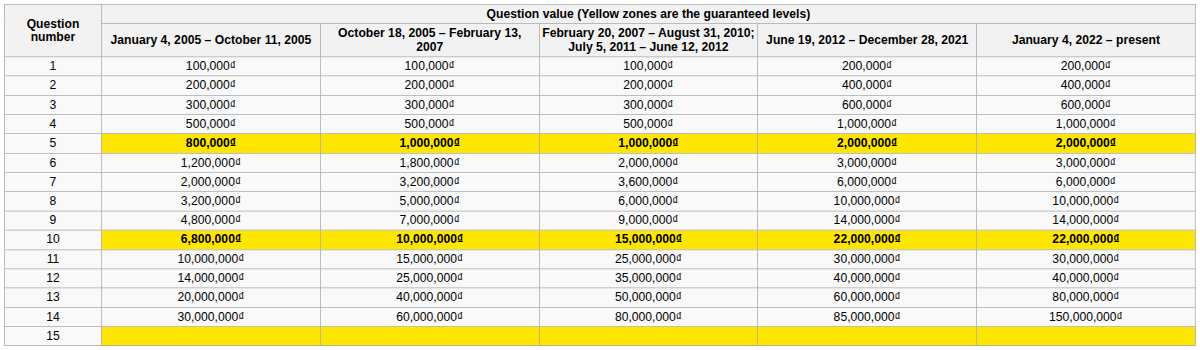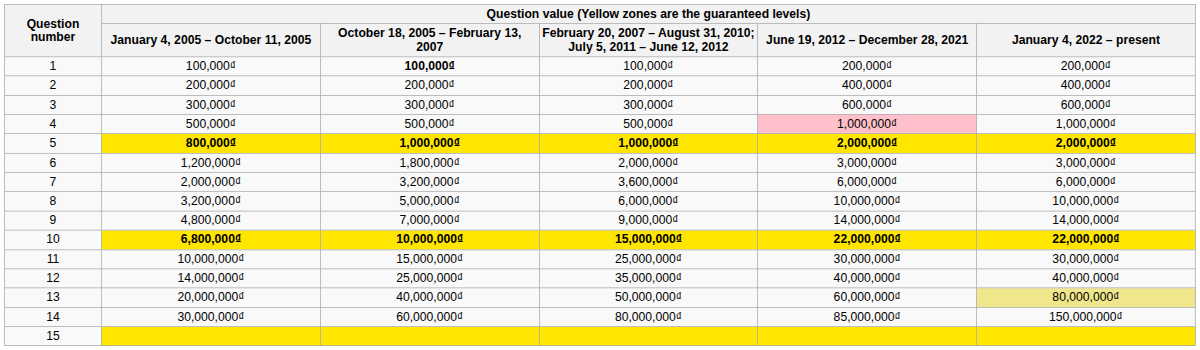(430, 66) normal -> (430, 66) bold
(867, 124) no background -> (867, 124) pink background
(1086, 297) no background -> (1086, 297) khaki background
